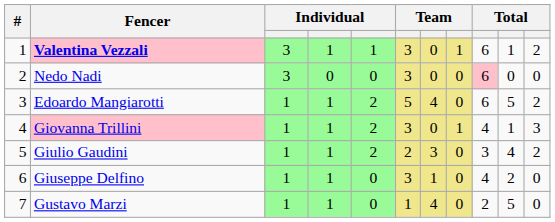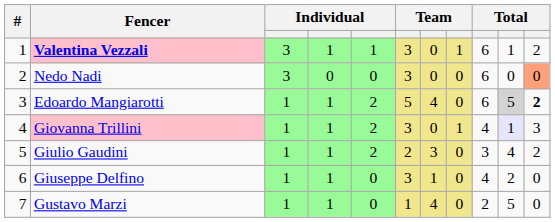(485, 76) pink background -> (485, 76) no background
(537, 76) no background -> (537, 76) lightsalmon background
(511, 101) no background -> (511, 101) lightgrey background
(537, 101) normal -> (537, 101) bold
(511, 127) no background -> (511, 127) lavender background
